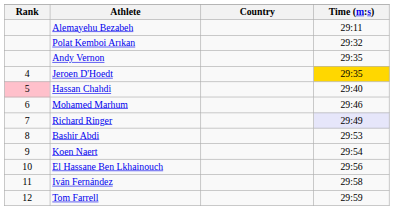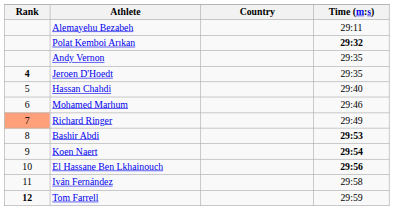(352, 43) normal -> (352, 43) bold
(27, 74) normal -> (27, 74) bold
(352, 74) gold background -> (352, 74) no background
(27, 89) pink background -> (27, 89) no background
(27, 120) no background -> (27, 120) lightsalmon background
(352, 120) lavender background -> (352, 120) no background
(352, 136) normal -> (352, 136) bold
(352, 151) normal -> (352, 151) bold
(352, 167) normal -> (352, 167) bold
(27, 197) normal -> (27, 197) bold
